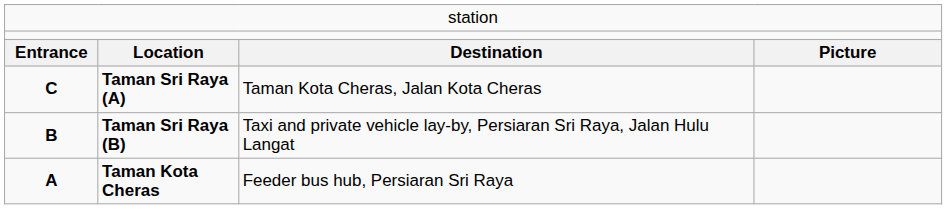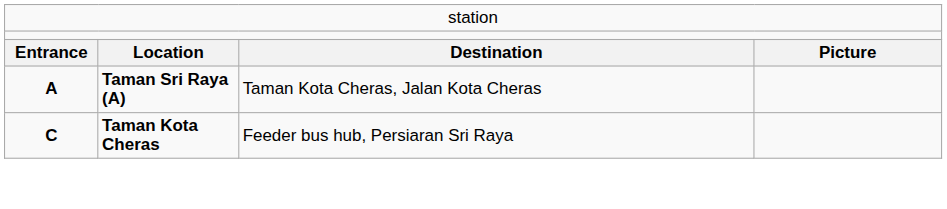(51, 89) C -> (51, 89) A
- row: (165, 135)
(51, 181) A -> (51, 135) C
